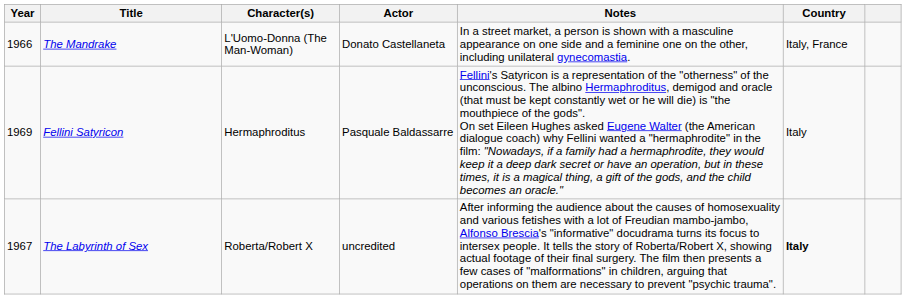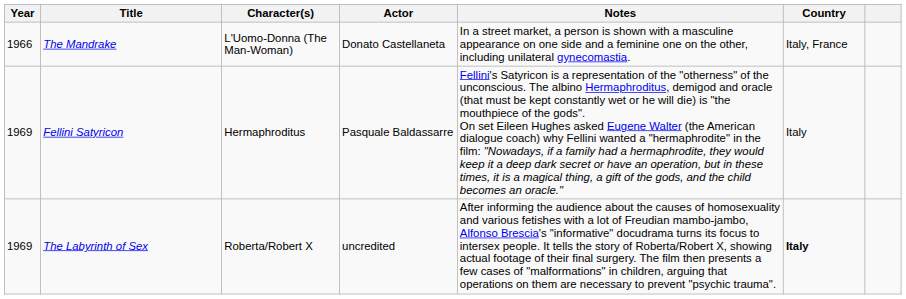(20, 246) 1967 -> (20, 246) 1969
